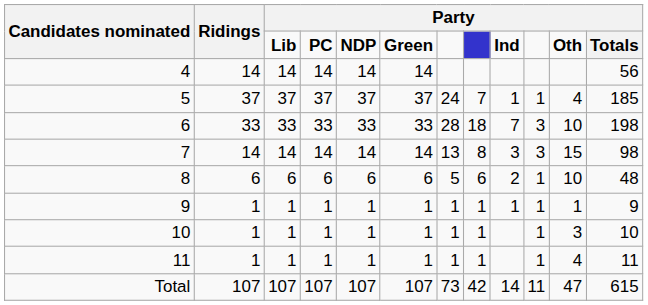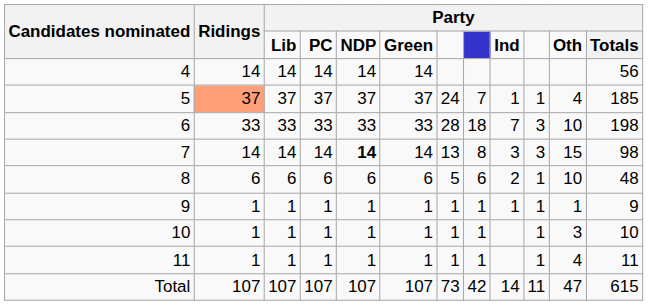(251, 98) no background -> (251, 98) lightsalmon background
(367, 152) normal -> (367, 152) bold
